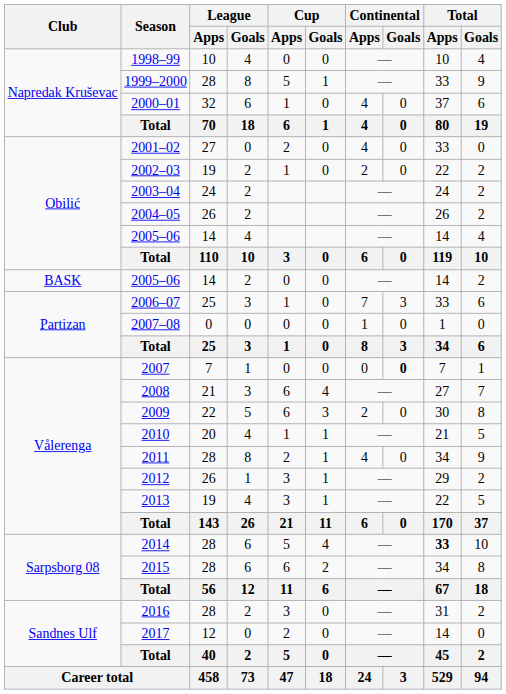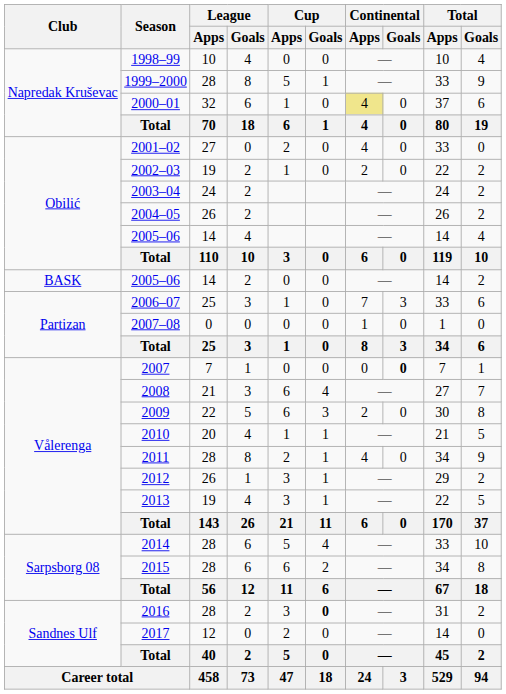(364, 103) no background -> (364, 103) khaki background
(442, 545) bold -> (442, 545) normal
(325, 611) normal -> (325, 611) bold
